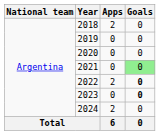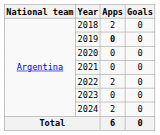(113, 39) normal -> (113, 39) bold
(140, 67) lightgreen background -> (140, 67) no background
(140, 81) bold -> (140, 81) normal
(140, 95) bold -> (140, 95) normal
